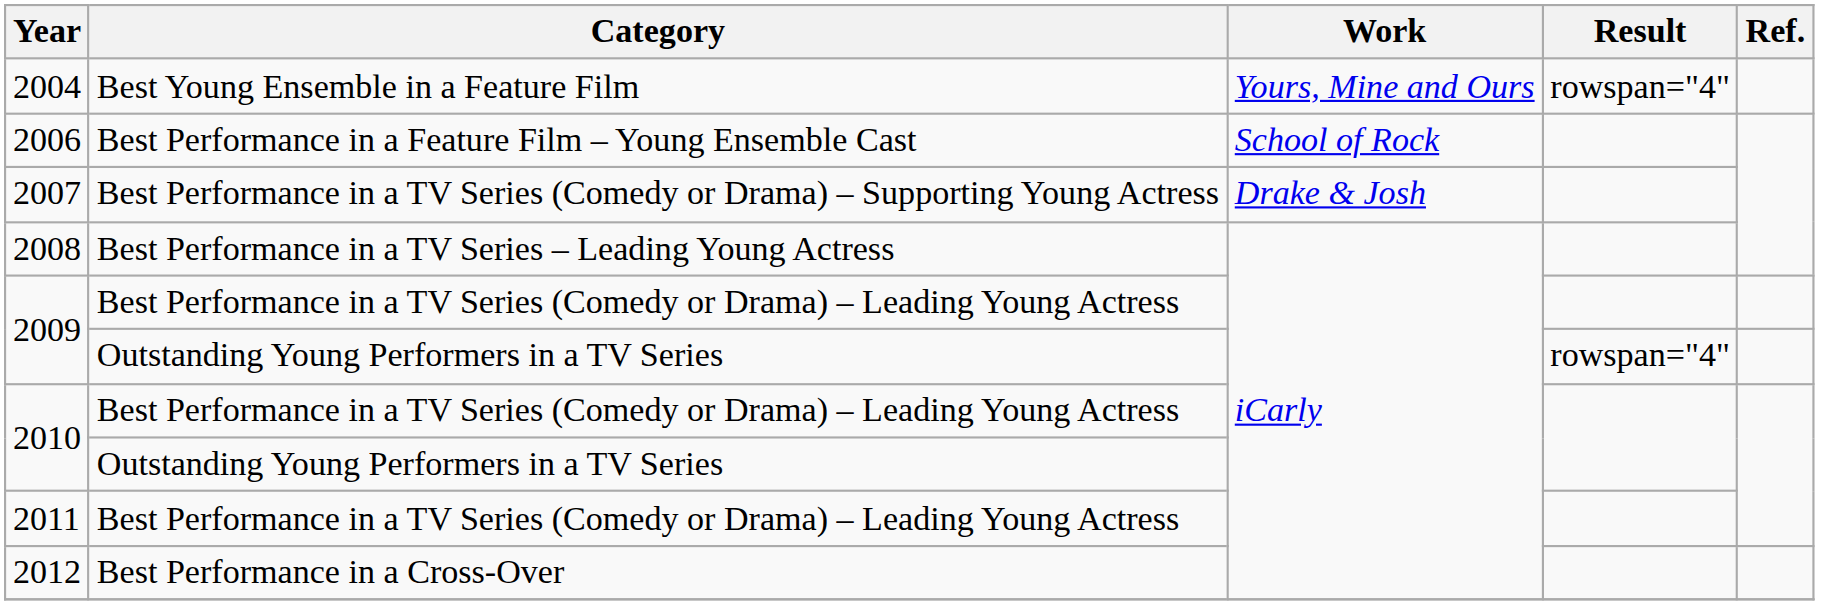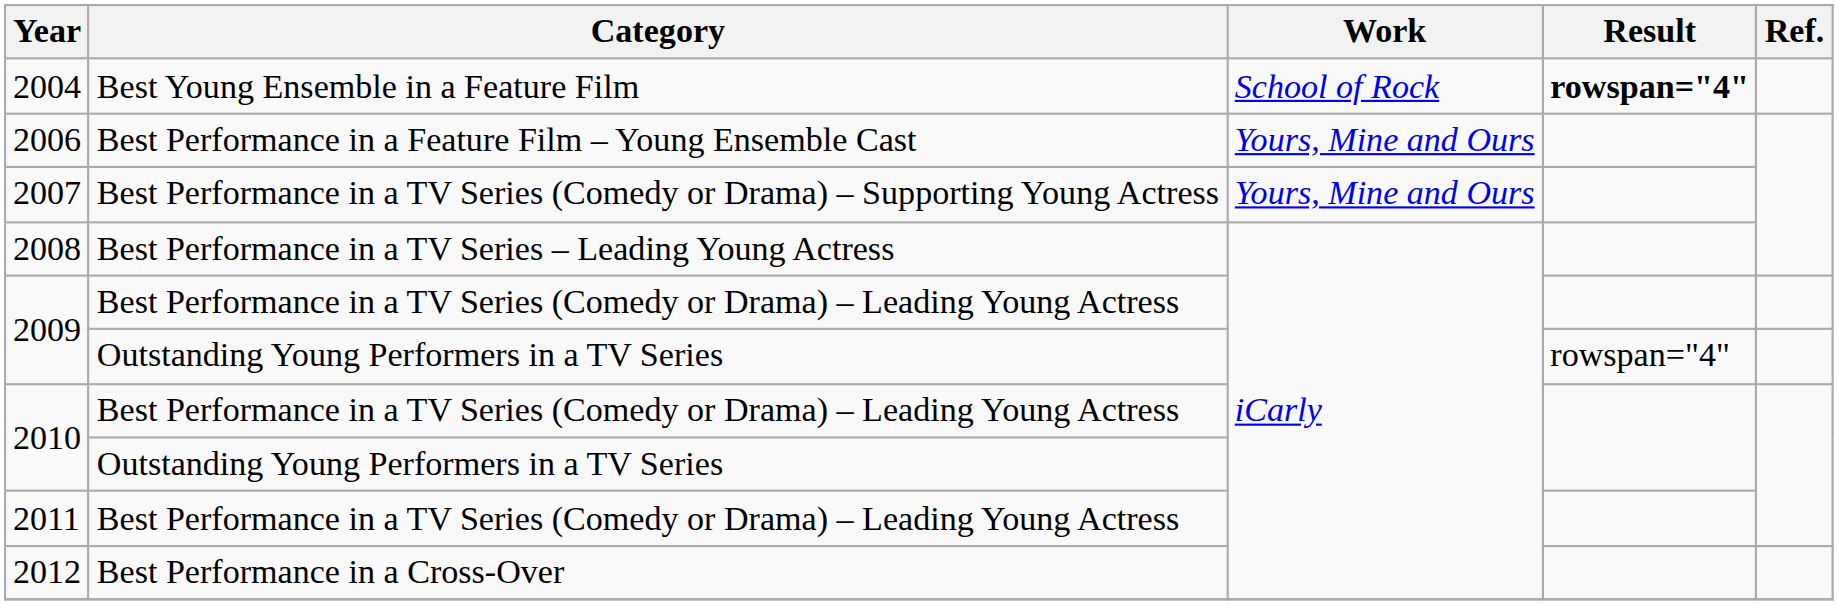(1385, 85) Yours, Mine and Ours -> (1337, 85) School of Rock
(1640, 85) normal -> (1650, 85) bold
(1337, 139) School of Rock -> (1385, 139) Yours, Mine and Ours
(1330, 193) Drake & Josh -> (1385, 193) Yours, Mine and Ours
